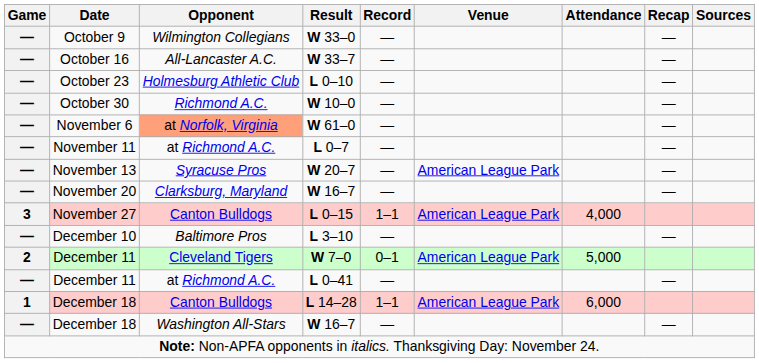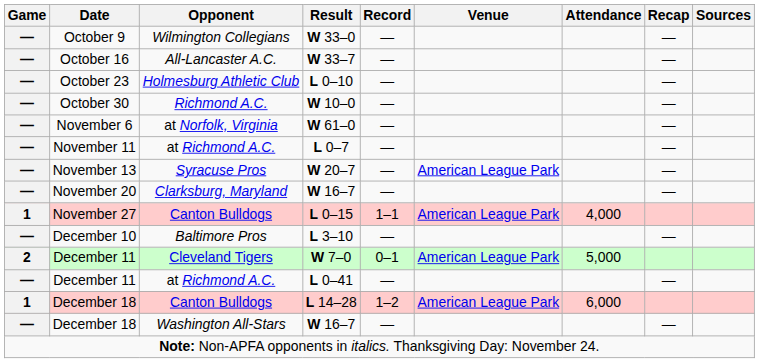(221, 125) lightsalmon background -> (221, 125) no background
(27, 214) 3 -> (27, 214) 1
(387, 302) 1–1 -> (387, 302) 1–2
